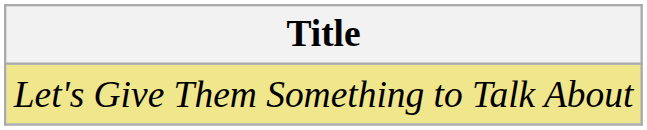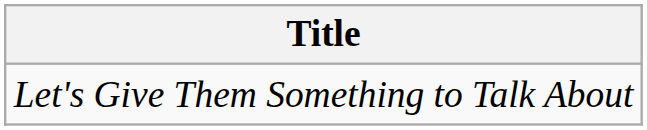(324, 93) khaki background -> (324, 93) no background
